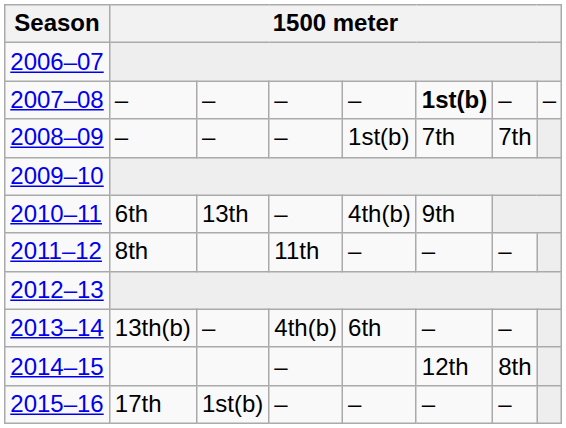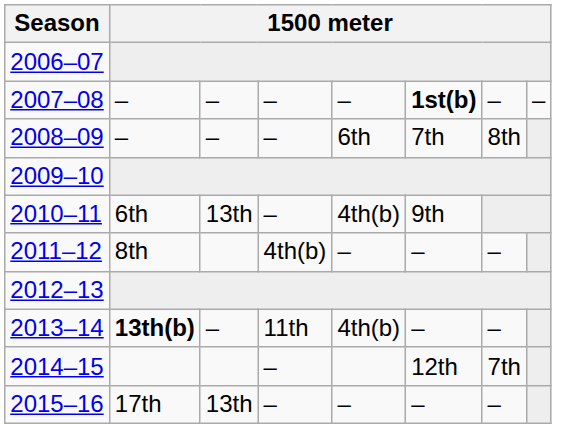(379, 137) 1st(b) -> (354, 137) 6th
(515, 137) 7th -> (504, 137) 8th
(297, 251) 11th -> (295, 251) 4th(b)
(153, 328) normal -> (155, 328) bold
(306, 328) 4th(b) -> (286, 328) 11th
(365, 328) 6th -> (369, 328) 4th(b)
(515, 366) 8th -> (504, 366) 7th
(233, 404) 1st(b) -> (229, 404) 13th
